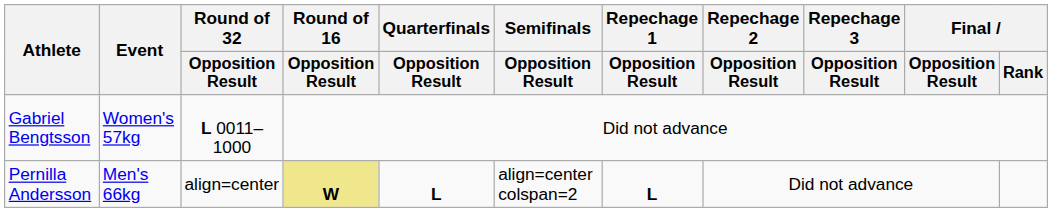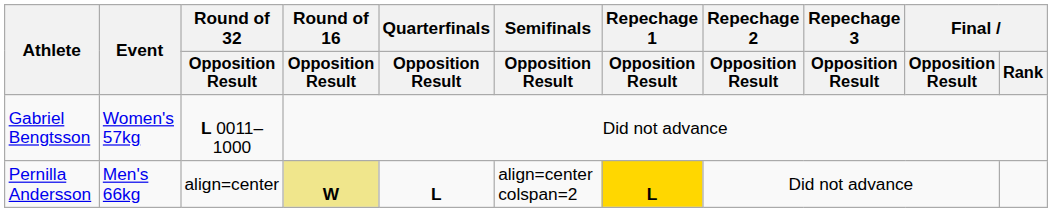(652, 194) no background -> (652, 194) gold background
